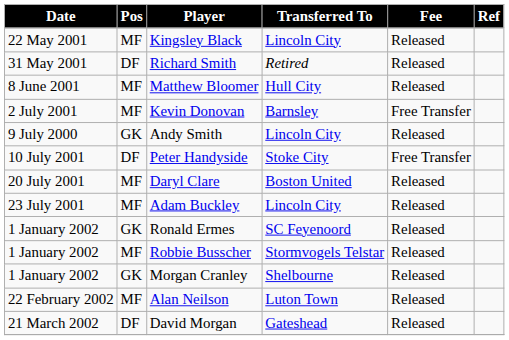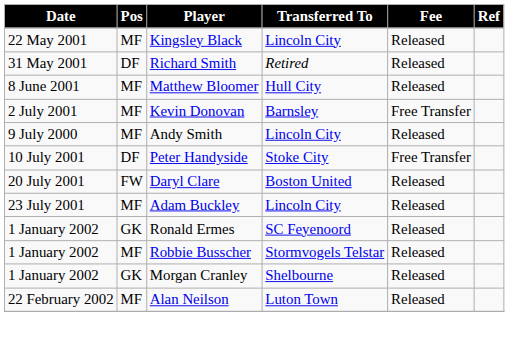(131, 134) GK -> (131, 134) MF
(131, 181) MF -> (132, 181) FW
- row: (193, 323)
